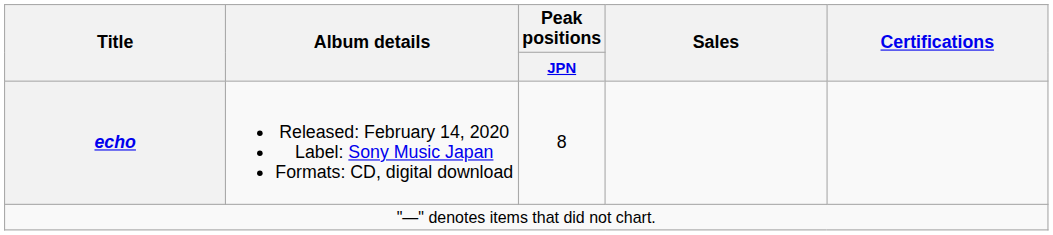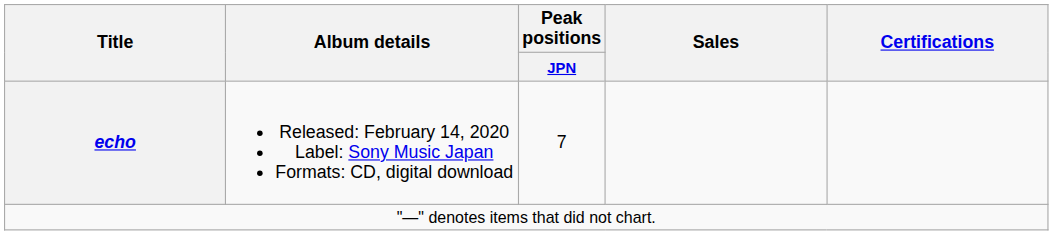(562, 142) 8 -> (562, 142) 7
